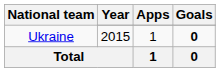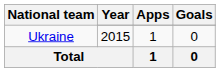(194, 36) bold -> (194, 36) normal
